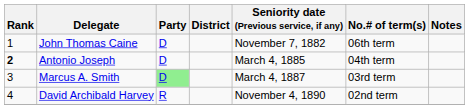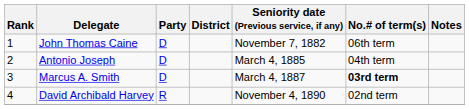(10, 60) bold -> (10, 60) normal
(163, 78) lightgreen background -> (163, 78) no background
(372, 78) normal -> (373, 78) bold
